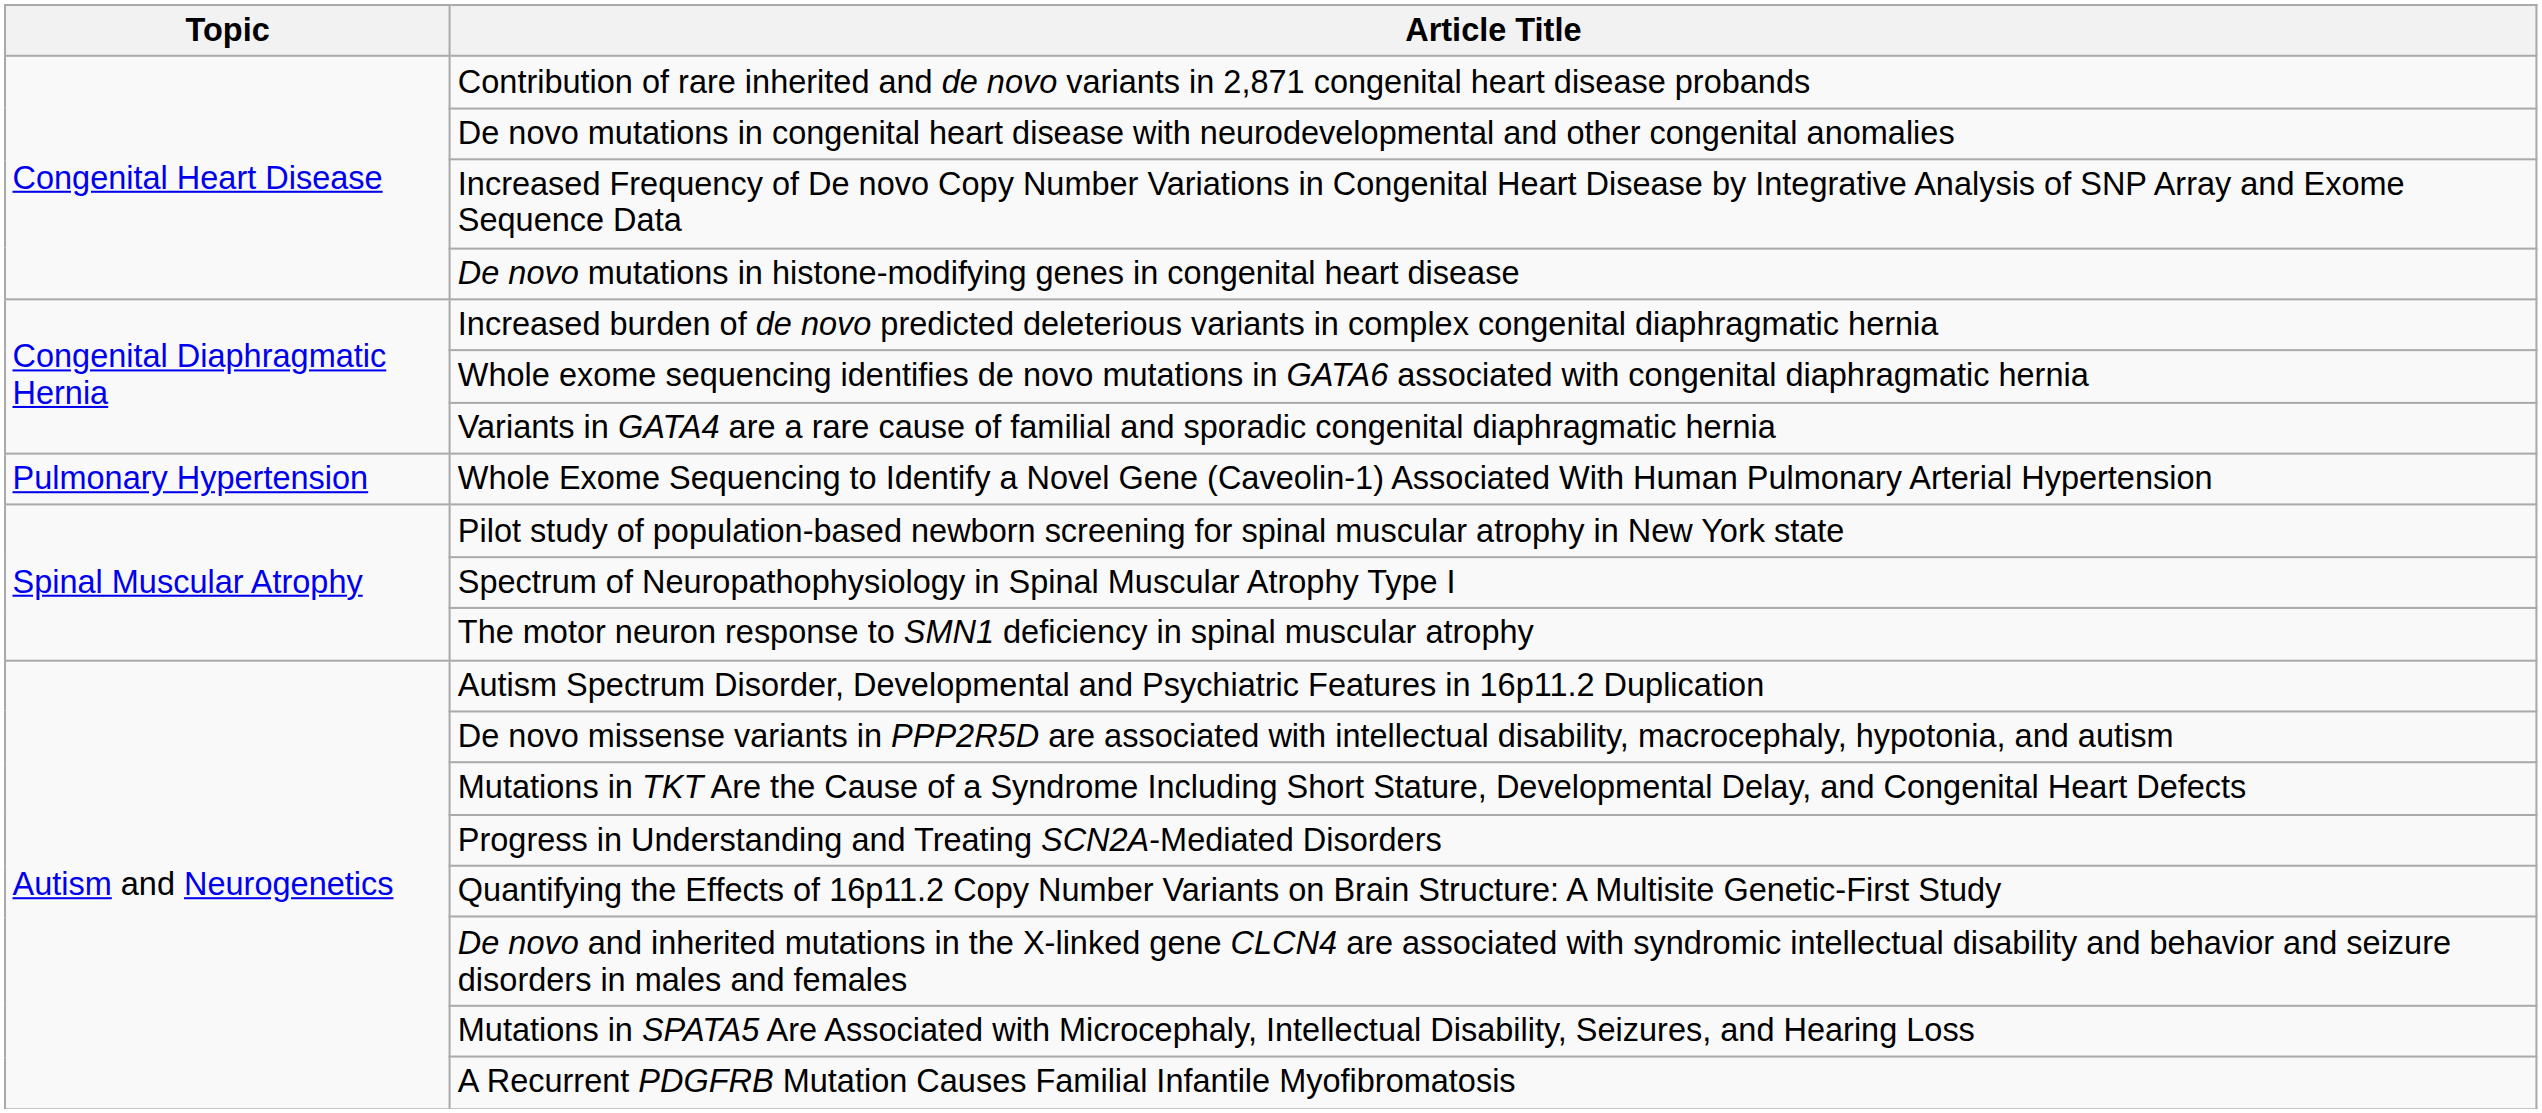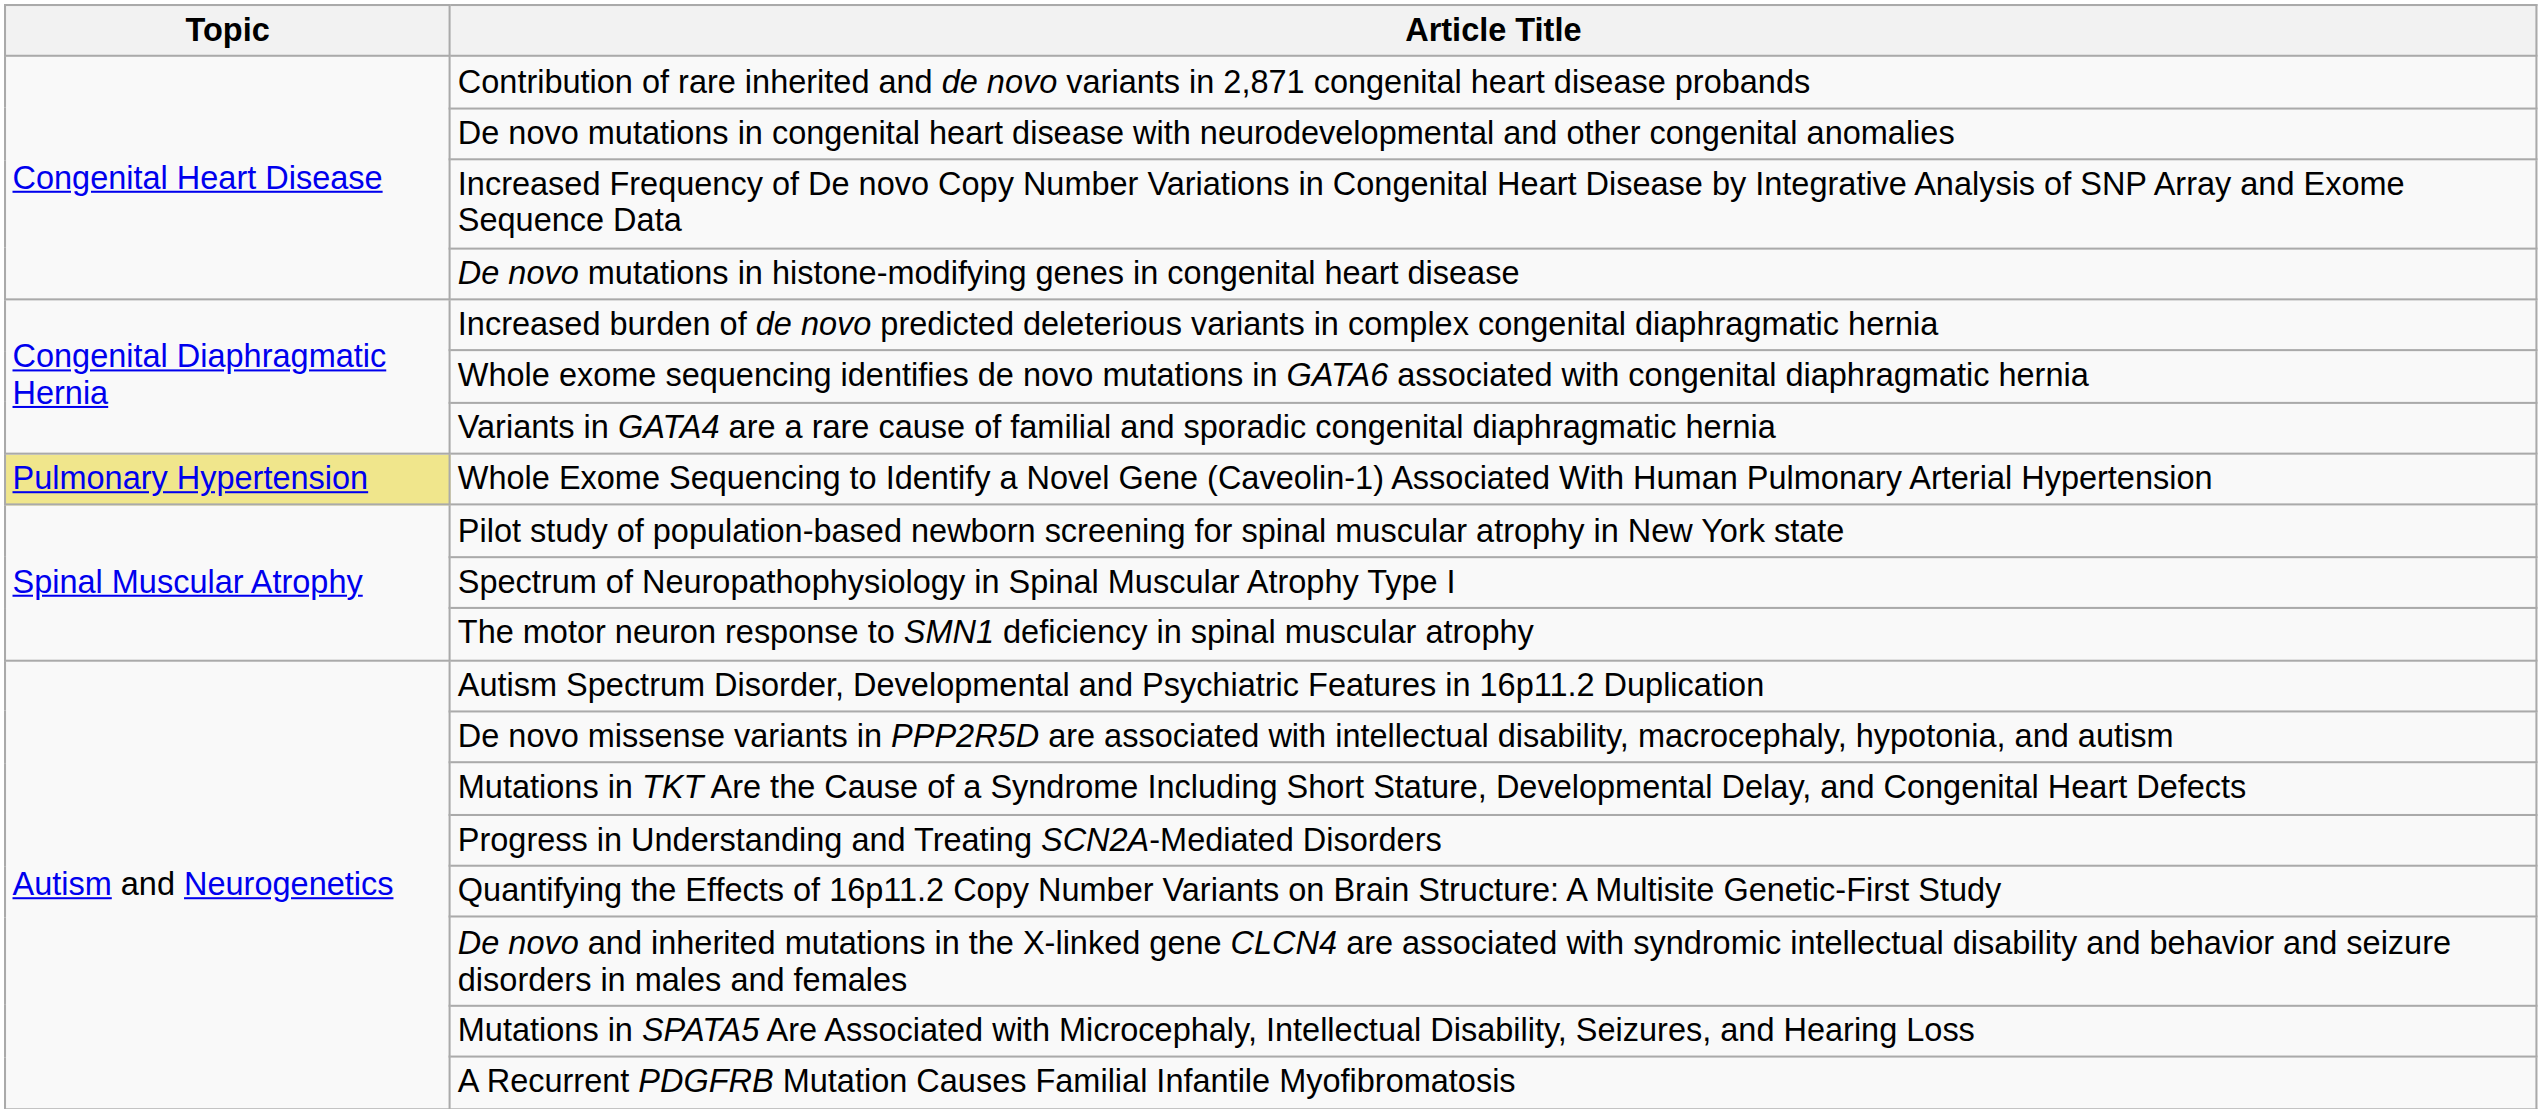(190, 478) no background -> (190, 478) khaki background
